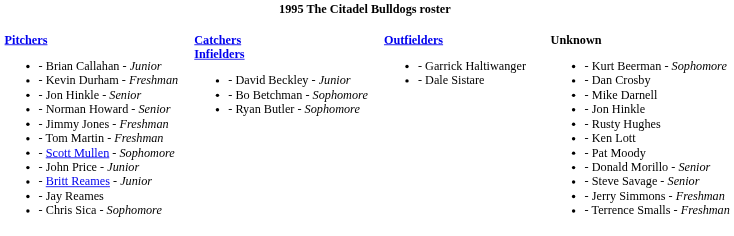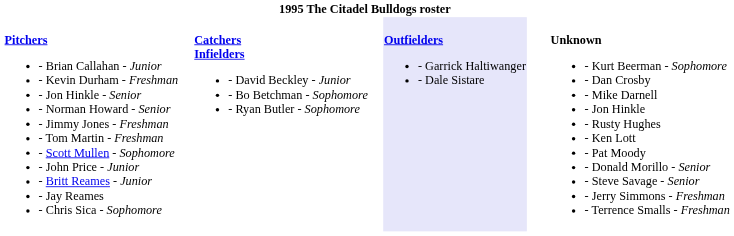(455, 60) no background -> (455, 60) lavender background
